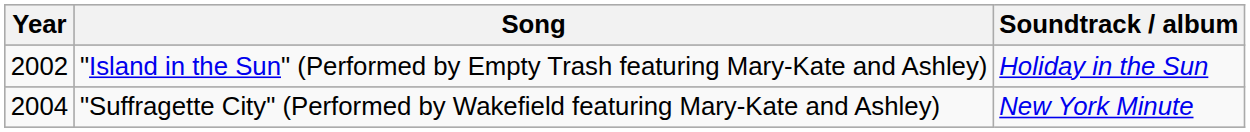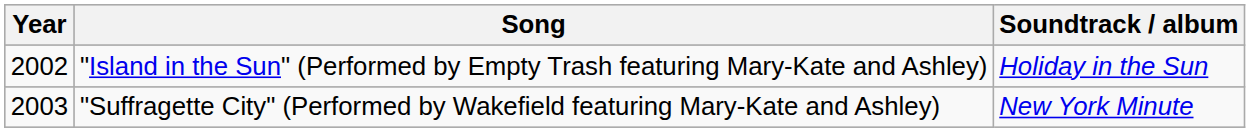(39, 106) 2004 -> (39, 106) 2003
